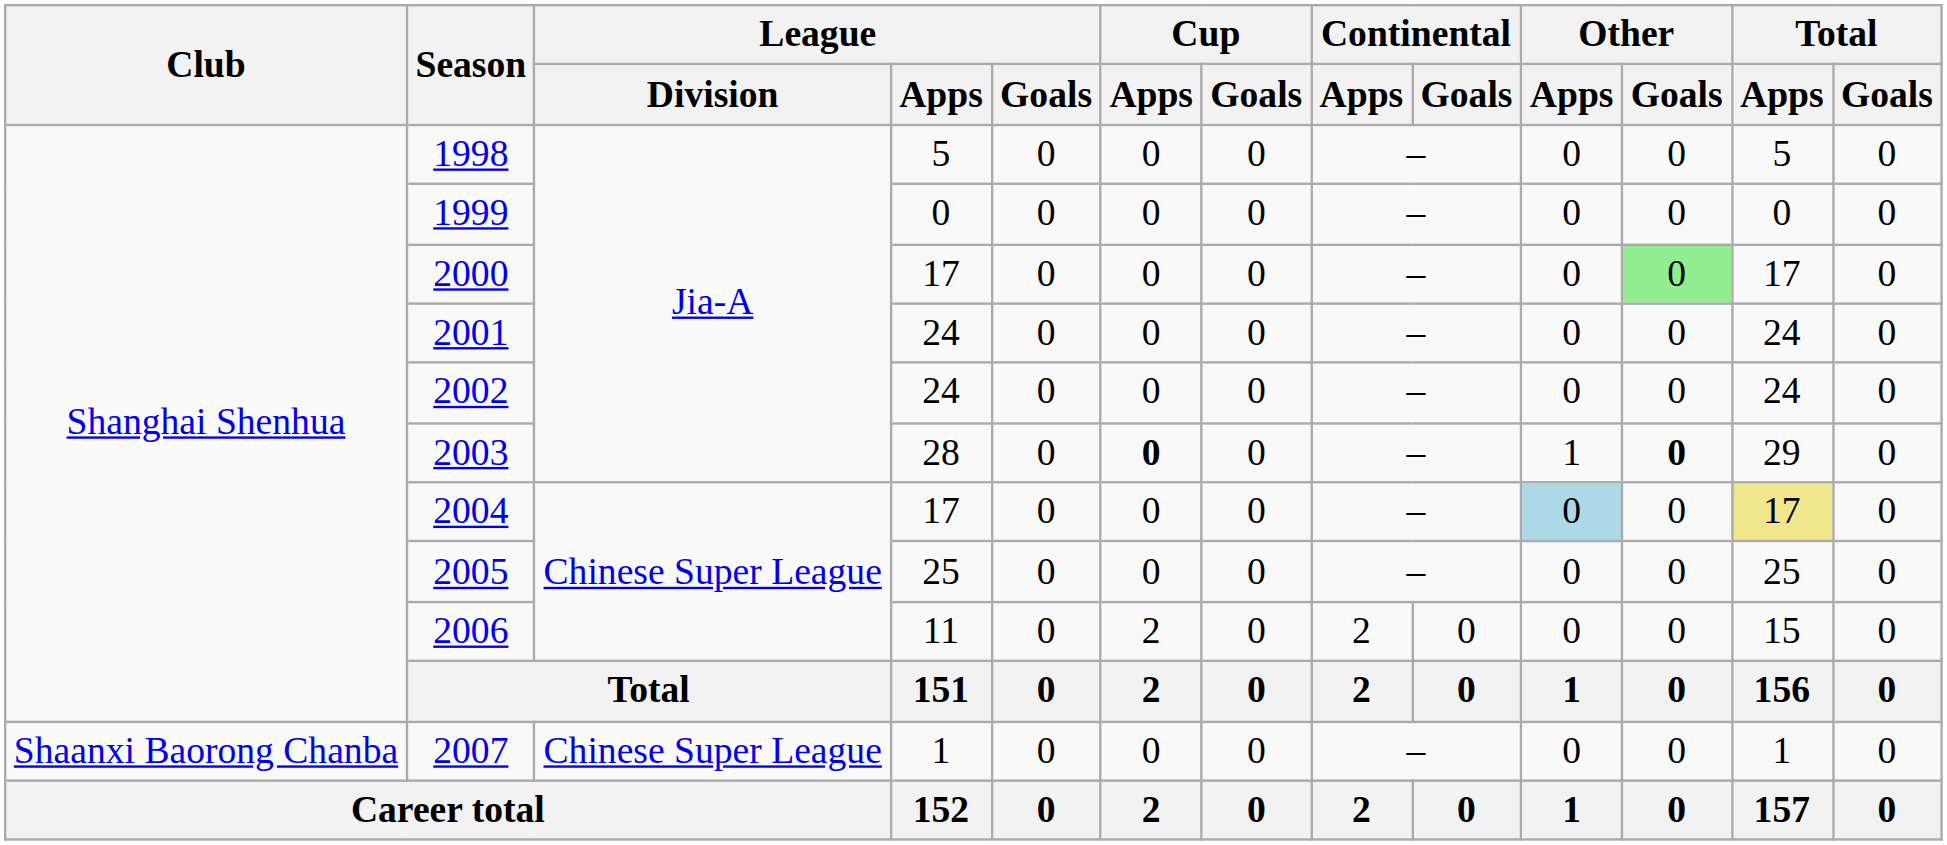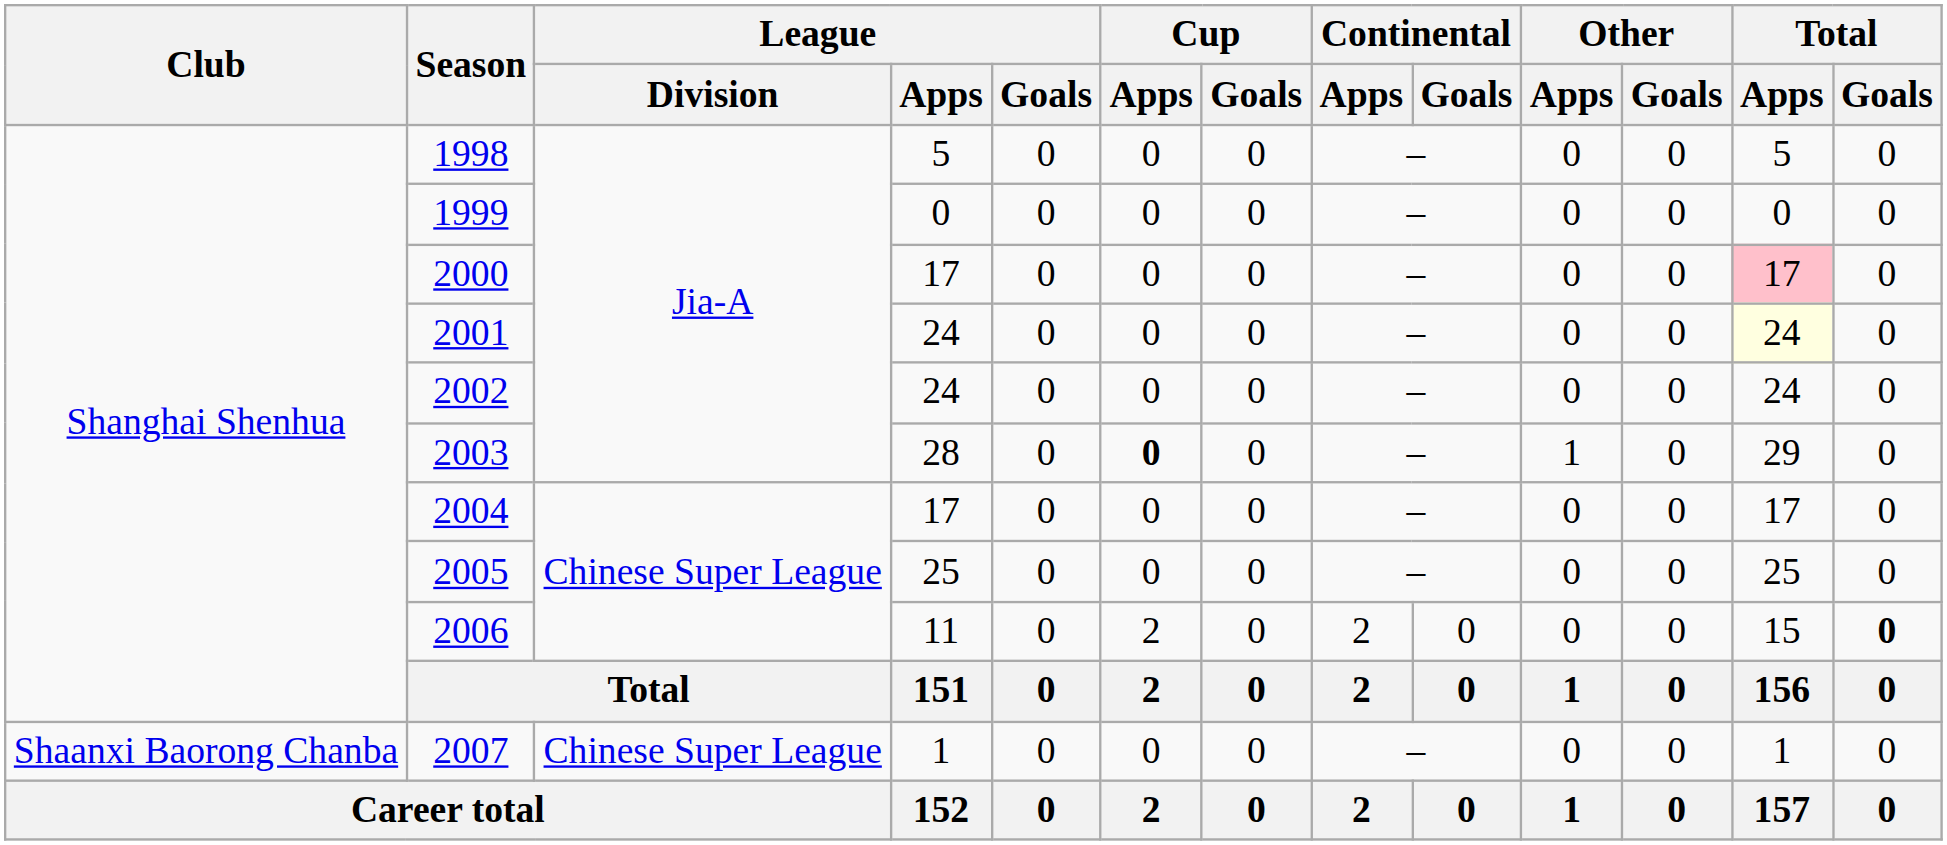(1677, 272) lightgreen background -> (1677, 272) no background
(1782, 272) no background -> (1782, 272) pink background
(1782, 332) no background -> (1782, 332) lightyellow background
(1677, 451) bold -> (1677, 451) normal
(1572, 511) lightblue background -> (1572, 511) no background
(1782, 511) khaki background -> (1782, 511) no background
(1887, 630) normal -> (1887, 630) bold
